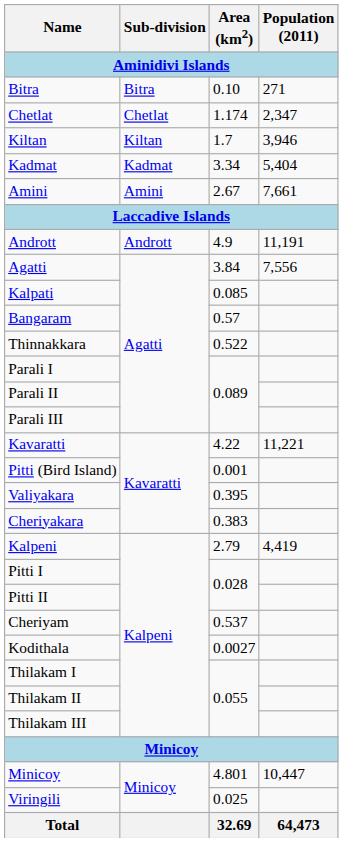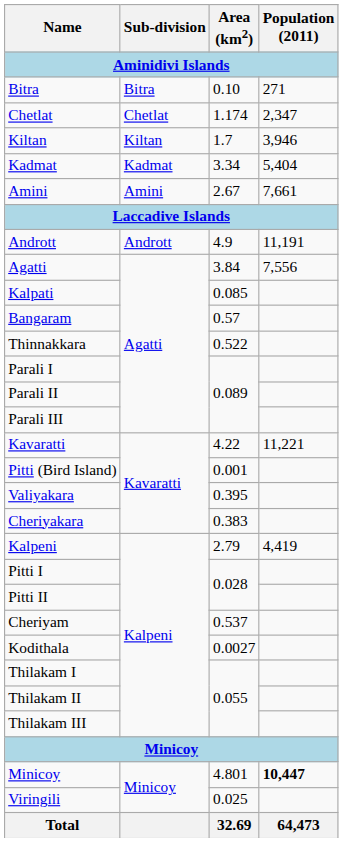(284, 774) normal -> (284, 774) bold
